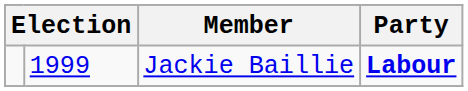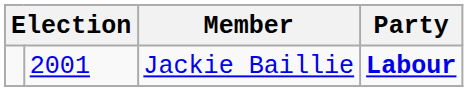(60, 66) 1999 -> (60, 66) 2001
